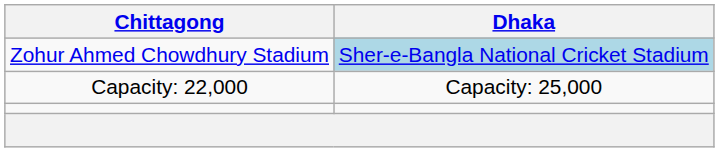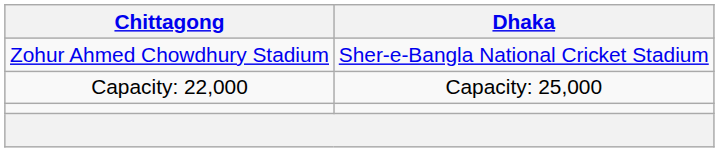(524, 55) lightblue background -> (524, 55) no background
